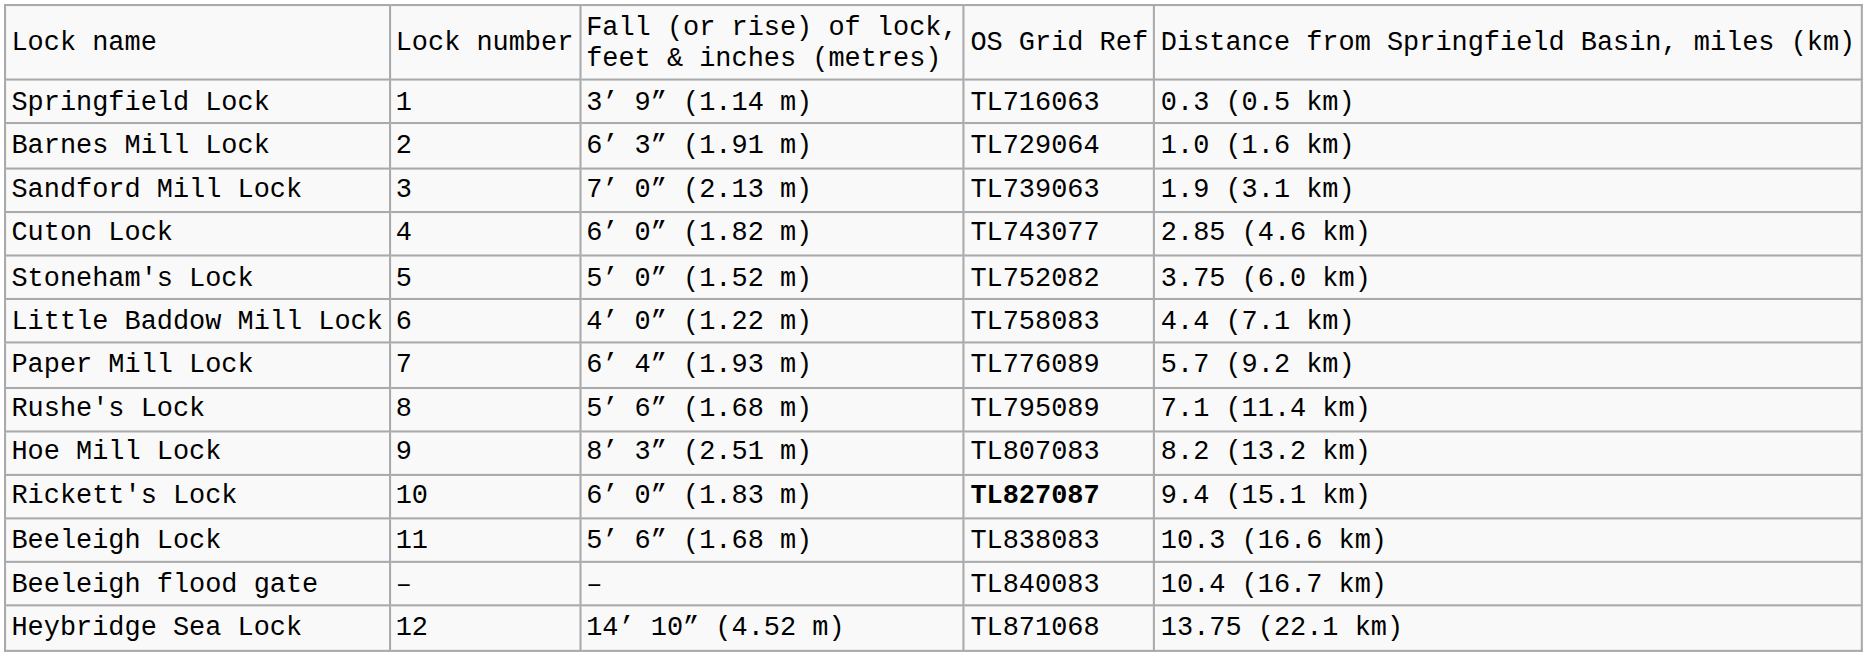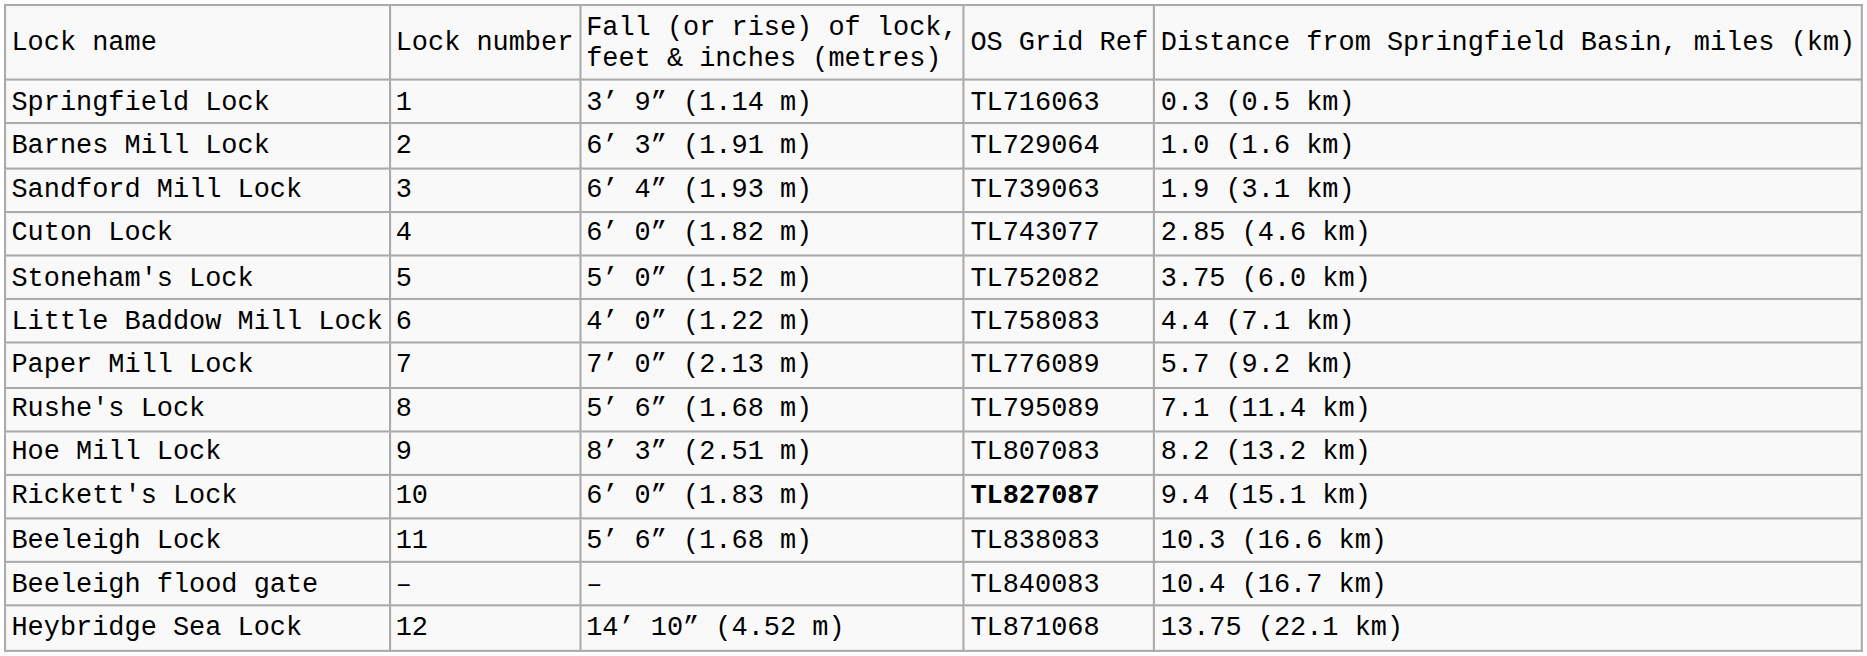(699, 190) 7’ 0” (2.13 m) -> (699, 190) 6’ 4” (1.93 m)
(699, 365) 6’ 4” (1.93 m) -> (699, 365) 7’ 0” (2.13 m)
